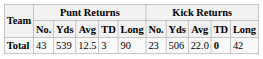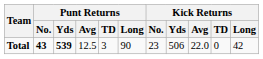(41, 45) normal -> (41, 45) bold
(64, 45) normal -> (64, 45) bold
(216, 45) bold -> (216, 45) normal
